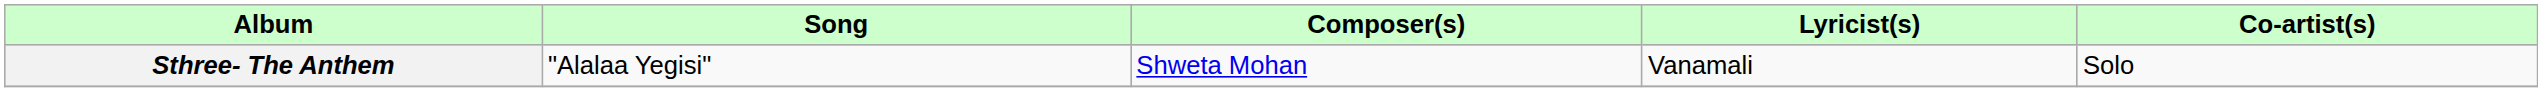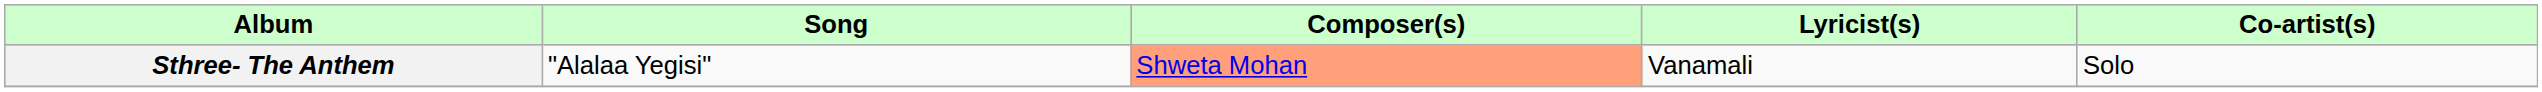(1222, 65) no background -> (1222, 65) lightsalmon background
